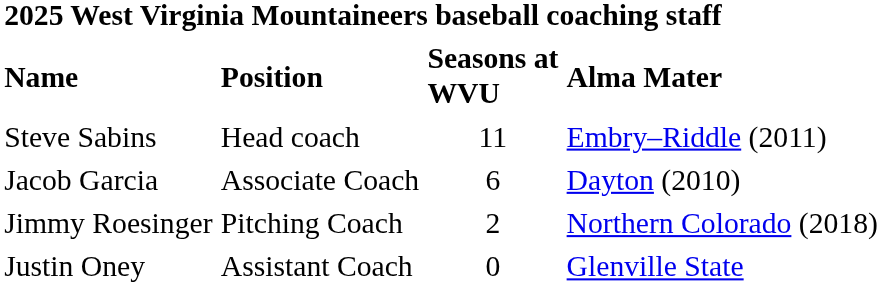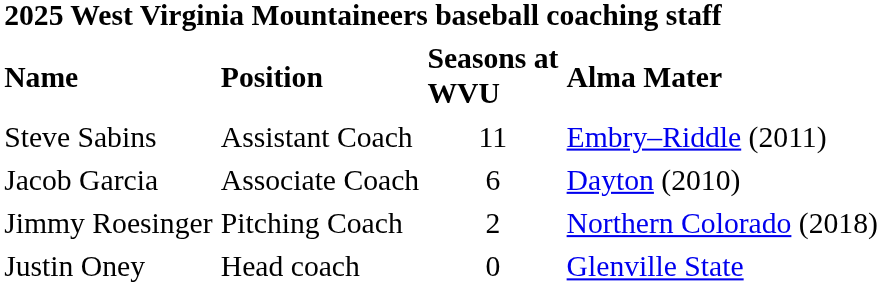(290, 136) Head coach -> (317, 136) Assistant Coach
(317, 266) Assistant Coach -> (290, 266) Head coach
